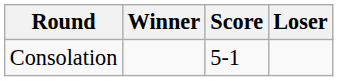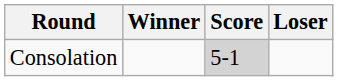(225, 57) no background -> (225, 57) lightgrey background
